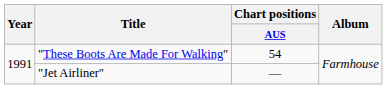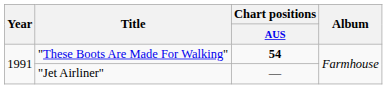(275, 53) normal -> (275, 53) bold
